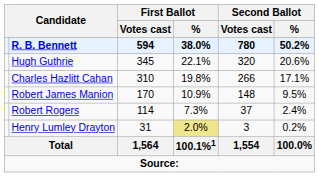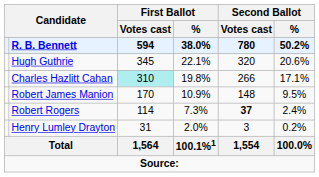(145, 78) no background -> (145, 78) paleturquoise background
(246, 111) normal -> (246, 111) bold
(196, 128) khaki background -> (196, 128) no background
